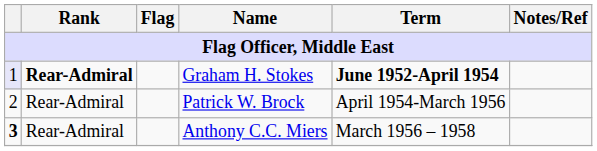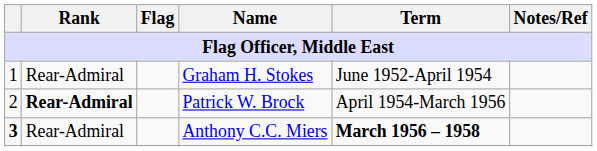(13, 74) lavender background -> (13, 74) no background
(79, 74) bold -> (75, 74) normal
(417, 74) bold -> (414, 74) normal
(75, 103) normal -> (79, 103) bold
(406, 131) normal -> (408, 131) bold
